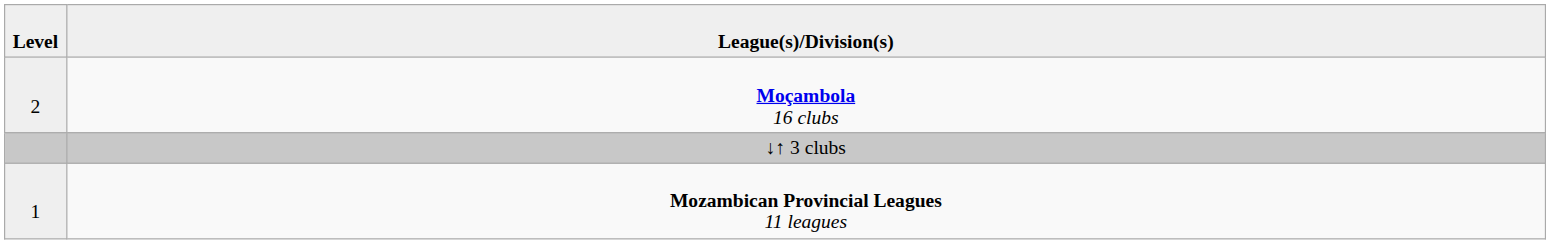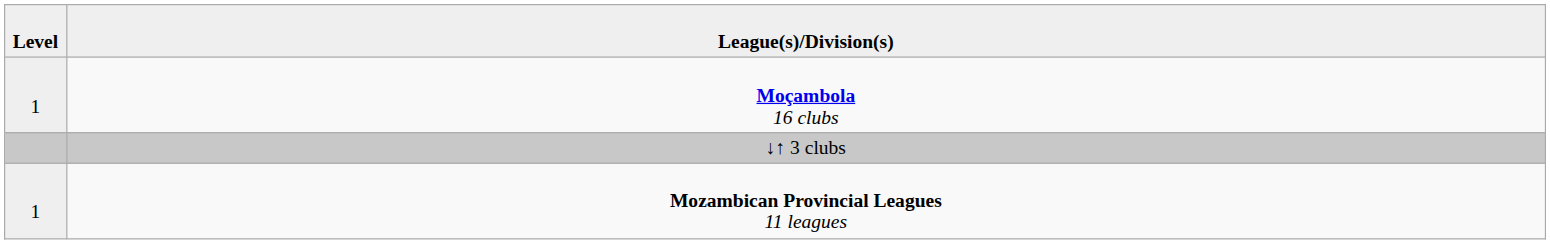(35, 105) 2 -> (35, 105) 1
